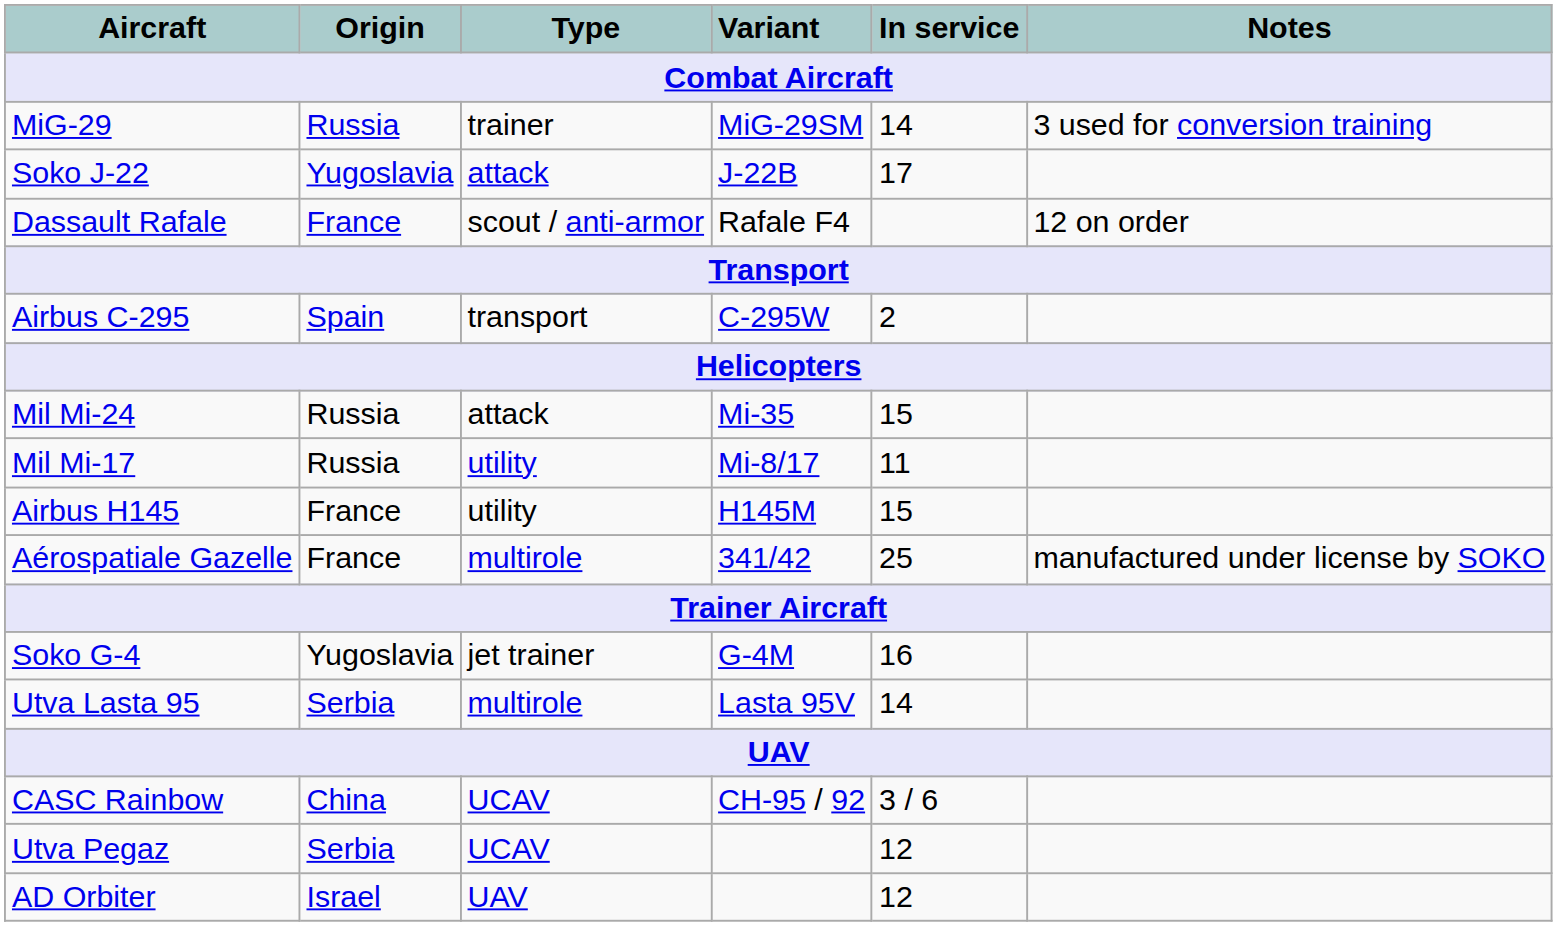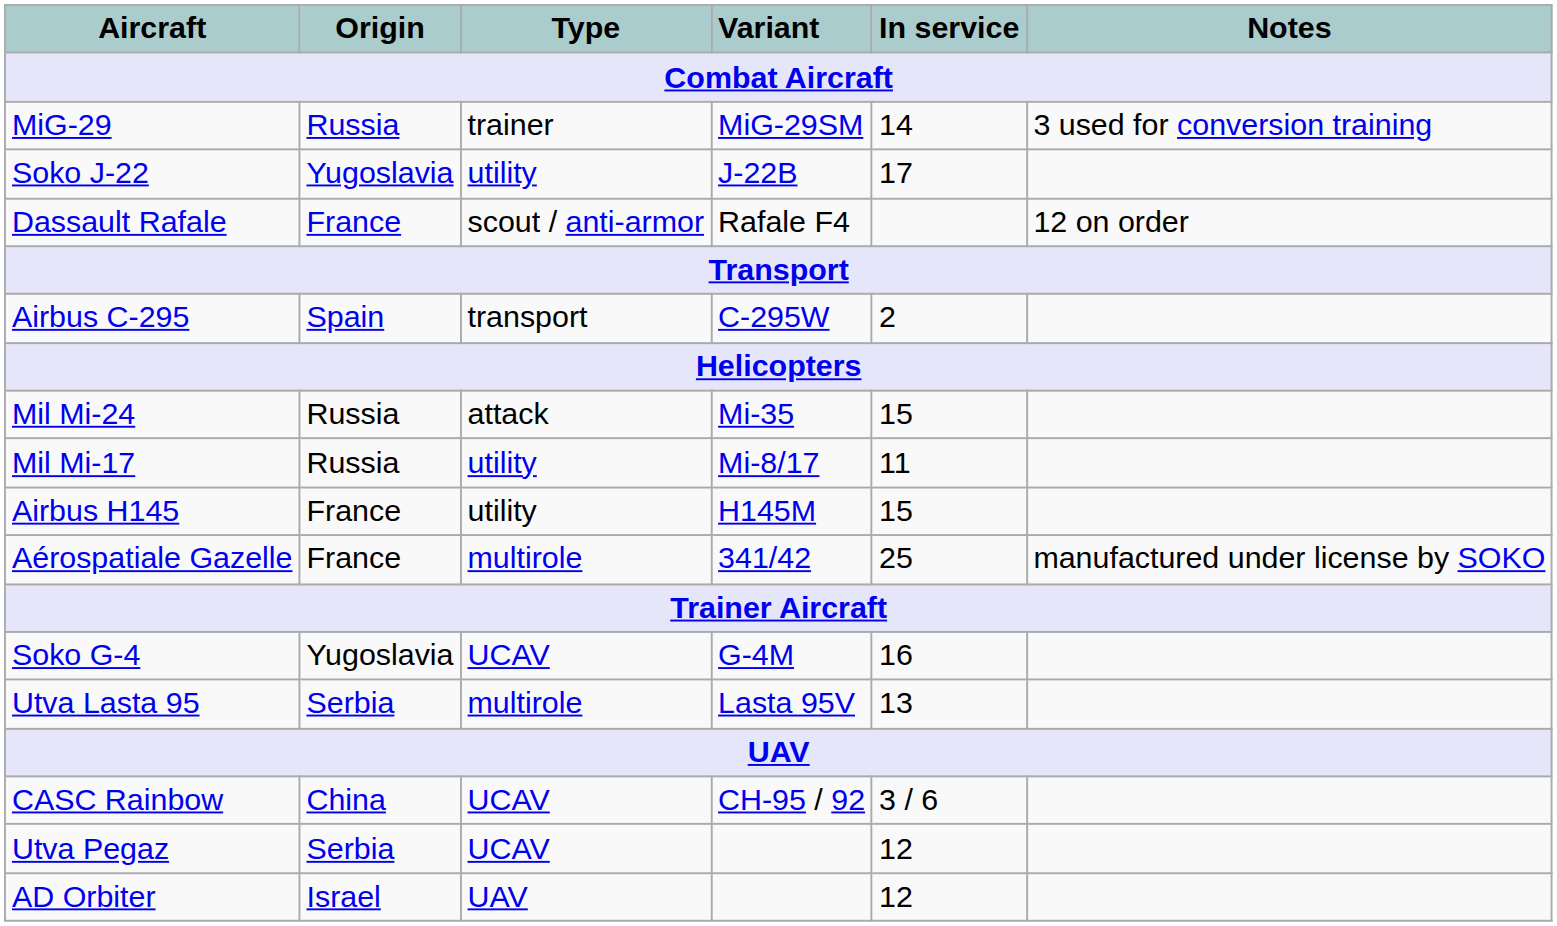(508, 173) attack -> (502, 173) utility
(531, 655) jet trainer -> (509, 655) UCAV
(896, 703) 14 -> (896, 703) 13
